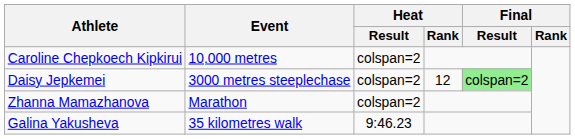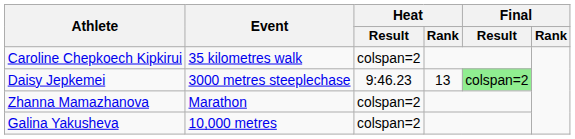(233, 58) 10,000 metres -> (245, 58) 35 kilometres walk
(389, 80) colspan=2 -> (389, 80) 9:46.23
(443, 80) 12 -> (443, 80) 13
(245, 124) 35 kilometres walk -> (233, 124) 10,000 metres
(389, 124) 9:46.23 -> (389, 124) colspan=2
